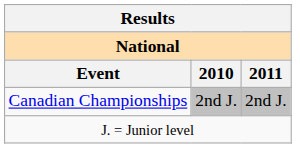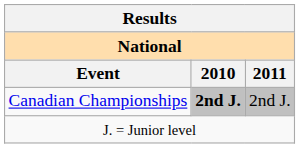(216, 101) normal -> (218, 101) bold
